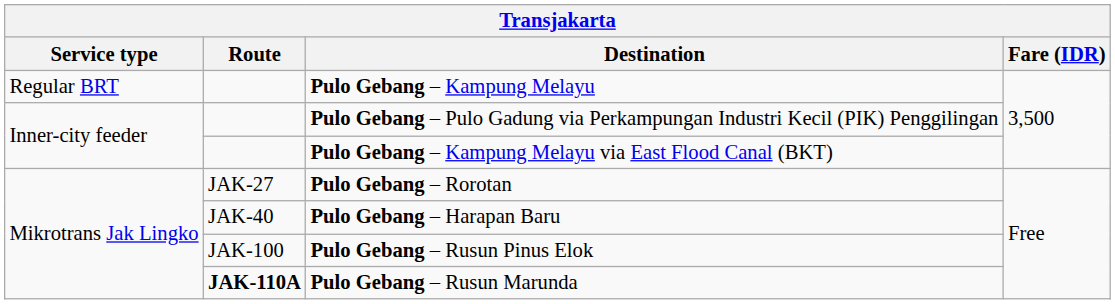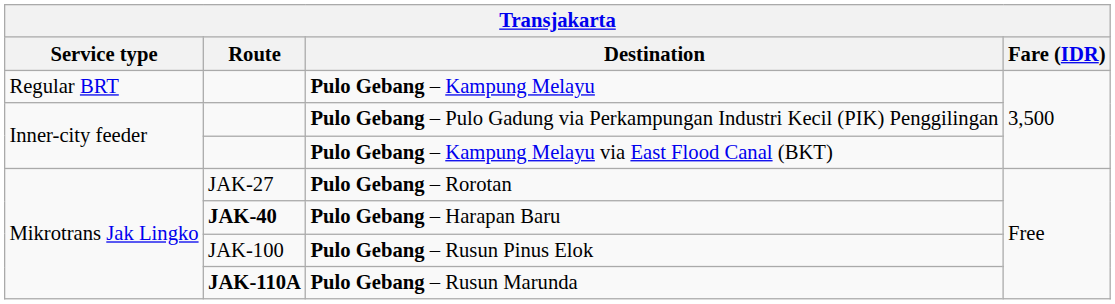(241, 217) normal -> (242, 217) bold
